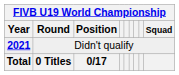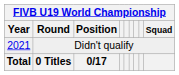(19, 45) bold -> (19, 45) normal
